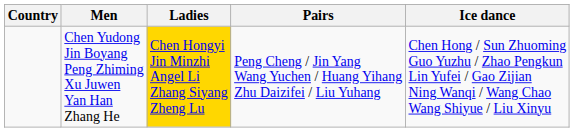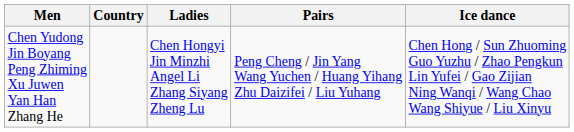columns swapped: (33, 15) <-> (104, 15)
(189, 76) gold background -> (189, 76) no background
